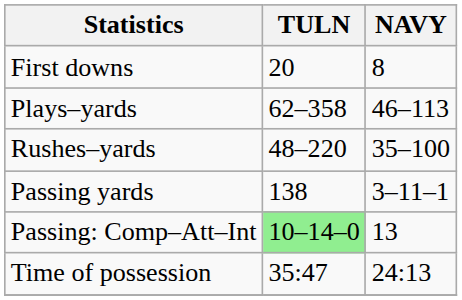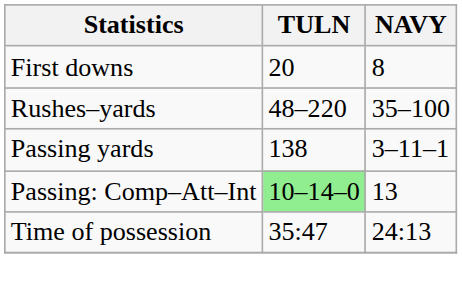- row: (74, 107)
